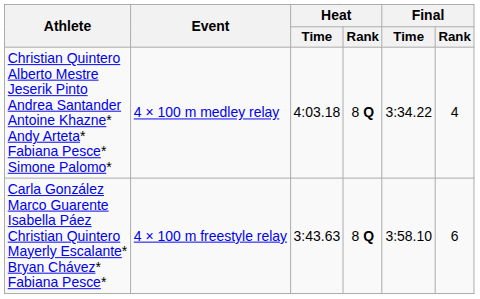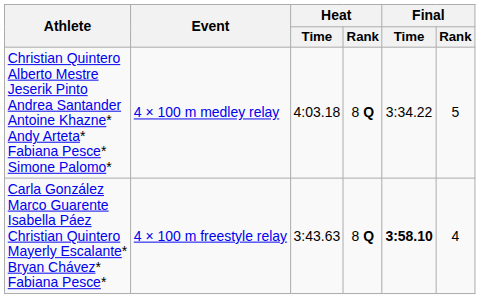(455, 113) 4 -> (455, 113) 5
(409, 236) normal -> (409, 236) bold
(455, 236) 6 -> (455, 236) 4
